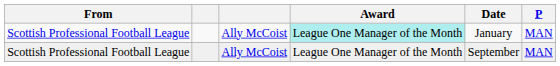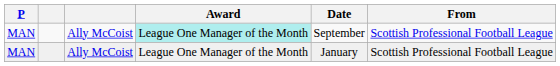columns swapped: (539, 14) <-> (98, 14)
(494, 33) January -> (339, 33) September
(494, 52) September -> (339, 52) January
